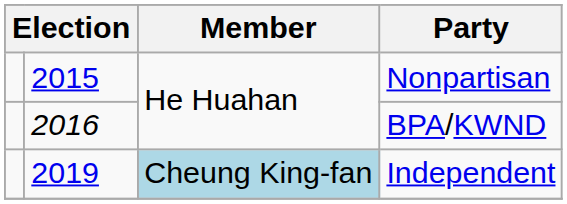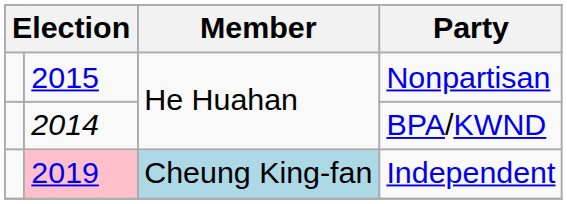(65, 125) 2016 -> (65, 125) 2014
(65, 173) no background -> (65, 173) pink background
